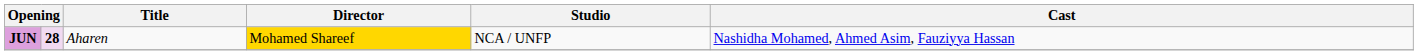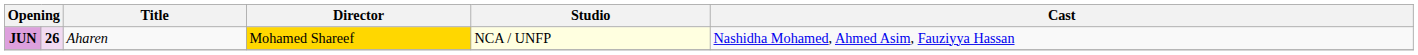(52, 38) 28 -> (52, 38) 26
(513, 38) no background -> (513, 38) lightyellow background
